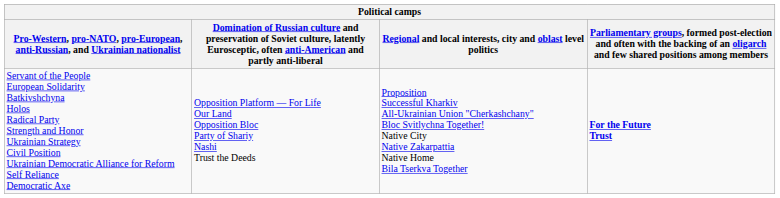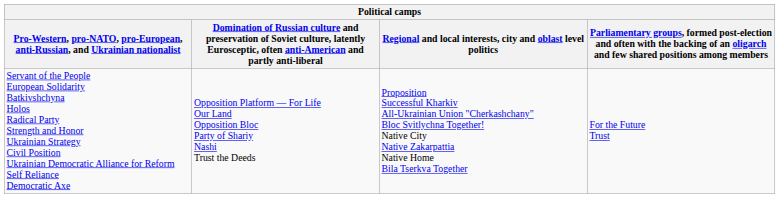(620, 131) bold -> (617, 131) normal
